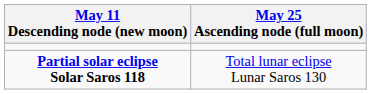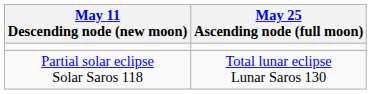(98, 69) bold -> (98, 69) normal
